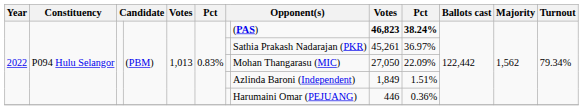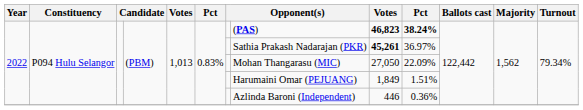(385, 46) normal -> (385, 46) bold
(294, 80) Azlinda Baroni (Independent) -> (295, 80) Harumaini Omar (PEJUANG)
(295, 96) Harumaini Omar (PEJUANG) -> (294, 96) Azlinda Baroni (Independent)
